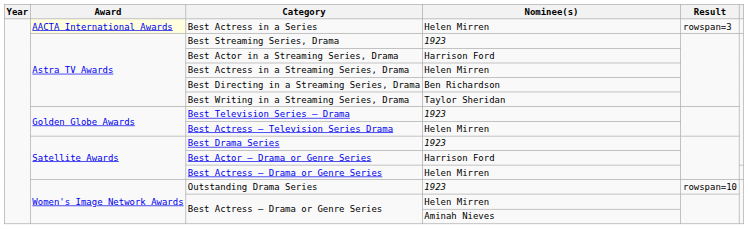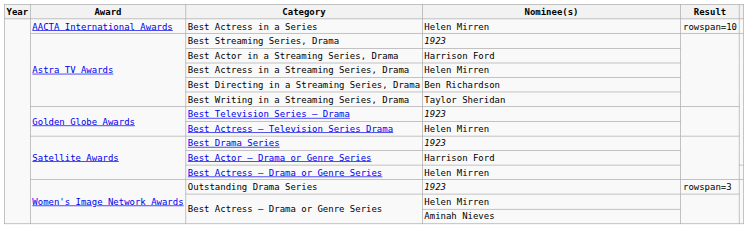(103, 26) lightyellow background -> (103, 26) no background
(707, 26) rowspan=3 -> (710, 26) rowspan=10
(710, 187) rowspan=10 -> (707, 187) rowspan=3
